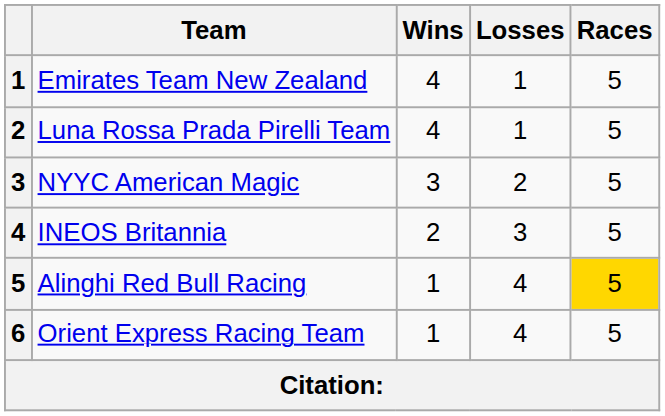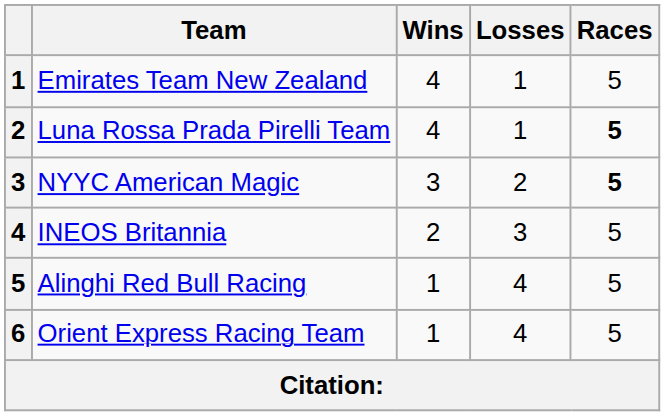(615, 131) normal -> (615, 131) bold
(615, 182) normal -> (615, 182) bold
(615, 283) gold background -> (615, 283) no background
